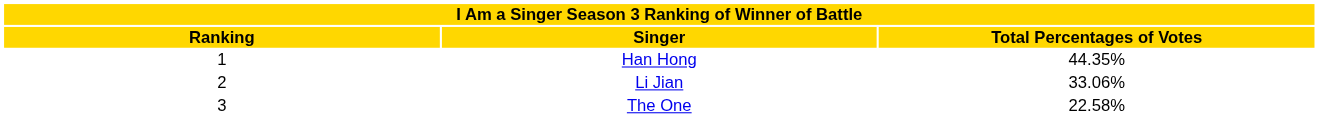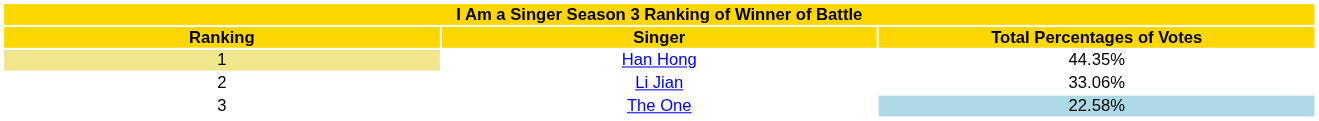(222, 60) no background -> (222, 60) khaki background
(1097, 105) no background -> (1097, 105) lightblue background
